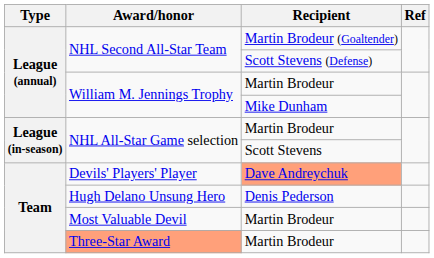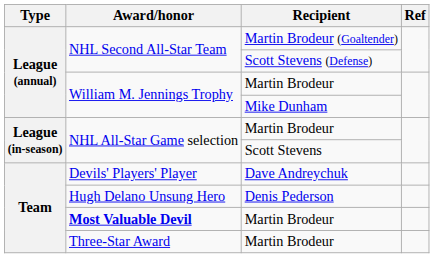(296, 173) lightsalmon background -> (296, 173) no background
(128, 219) normal -> (130, 219) bold
(120, 241) lightsalmon background -> (120, 241) no background
